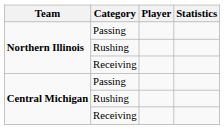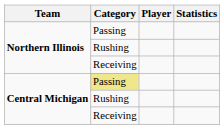(109, 81) no background -> (109, 81) khaki background
